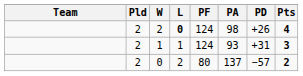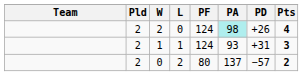(180, 29) bold -> (180, 29) normal
(233, 29) no background -> (233, 29) paleturquoise background
